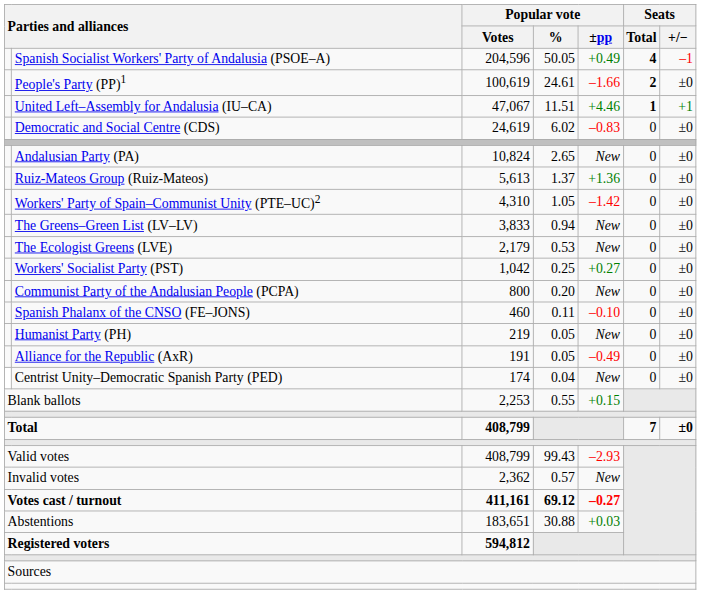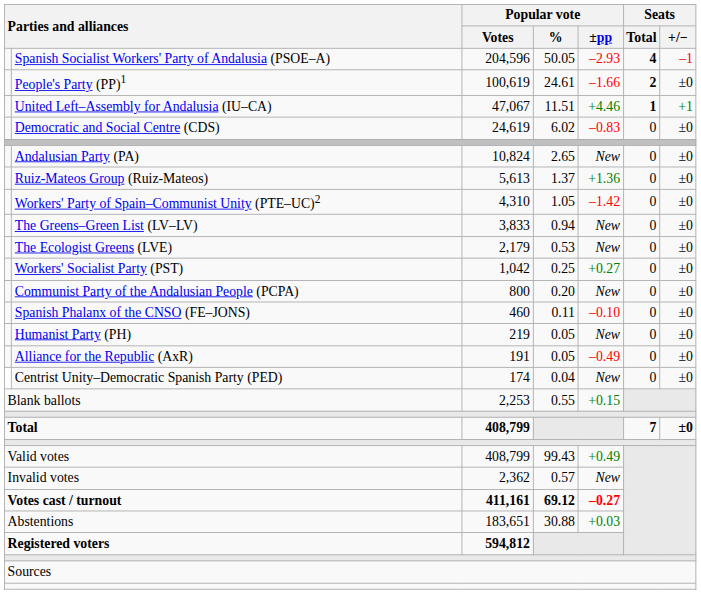(604, 59) +0.49 -> (605, 59) –2.93
(605, 456) –2.93 -> (604, 456) +0.49
